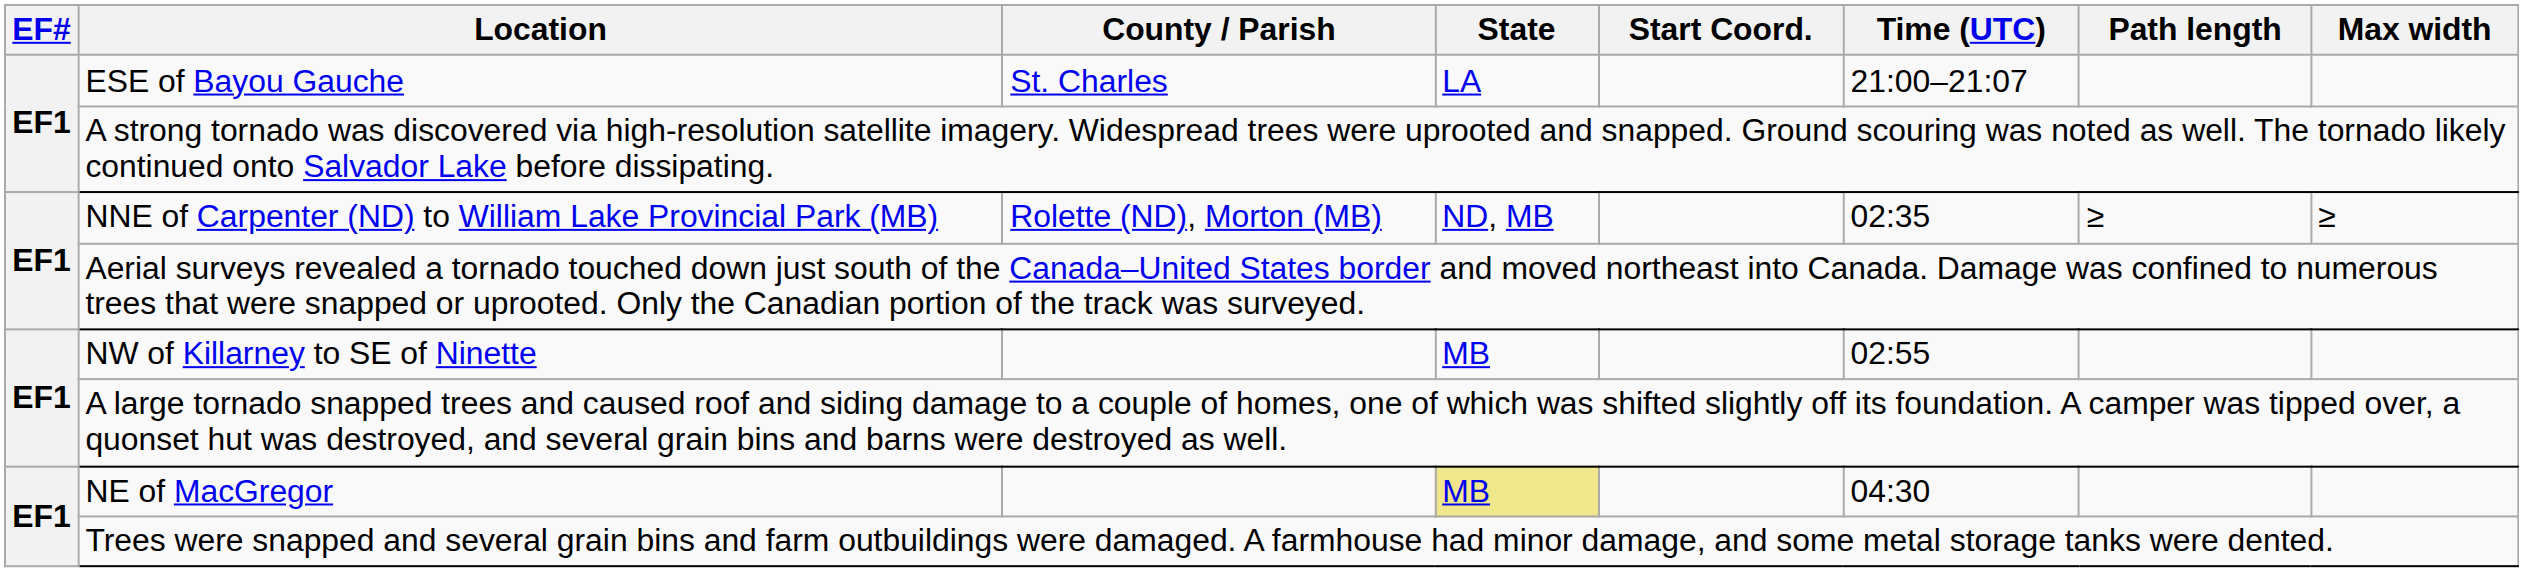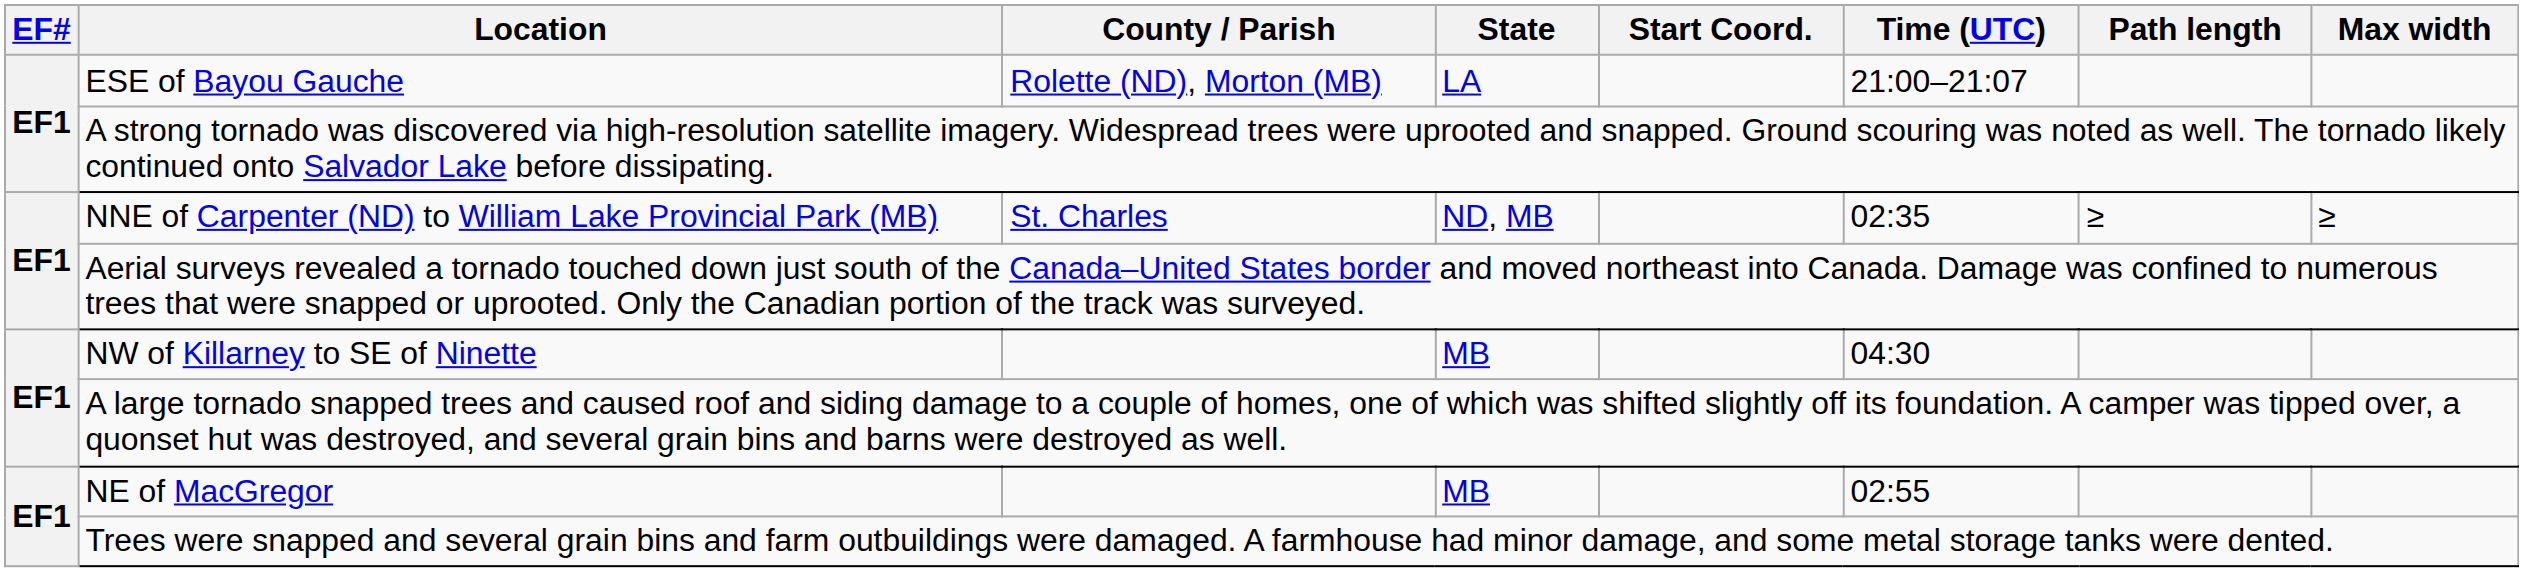(1089, 80) St. Charles -> (1196, 80) Rolette (ND), Morton (MB)
(1196, 217) Rolette (ND), Morton (MB) -> (1089, 217) St. Charles
(1890, 353) 02:55 -> (1890, 353) 04:30
(1466, 490) khaki background -> (1466, 490) no background
(1890, 490) 04:30 -> (1890, 490) 02:55
